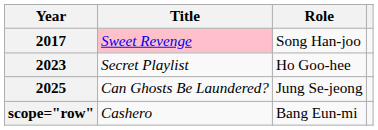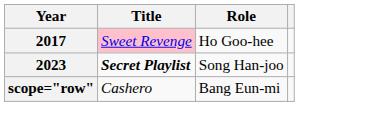(318, 40) Song Han-joo -> (236, 40) Ho Goo-hee
(145, 64) normal -> (146, 64) bold
(313, 64) Ho Goo-hee -> (241, 64) Song Han-joo
- row: (51, 88)
